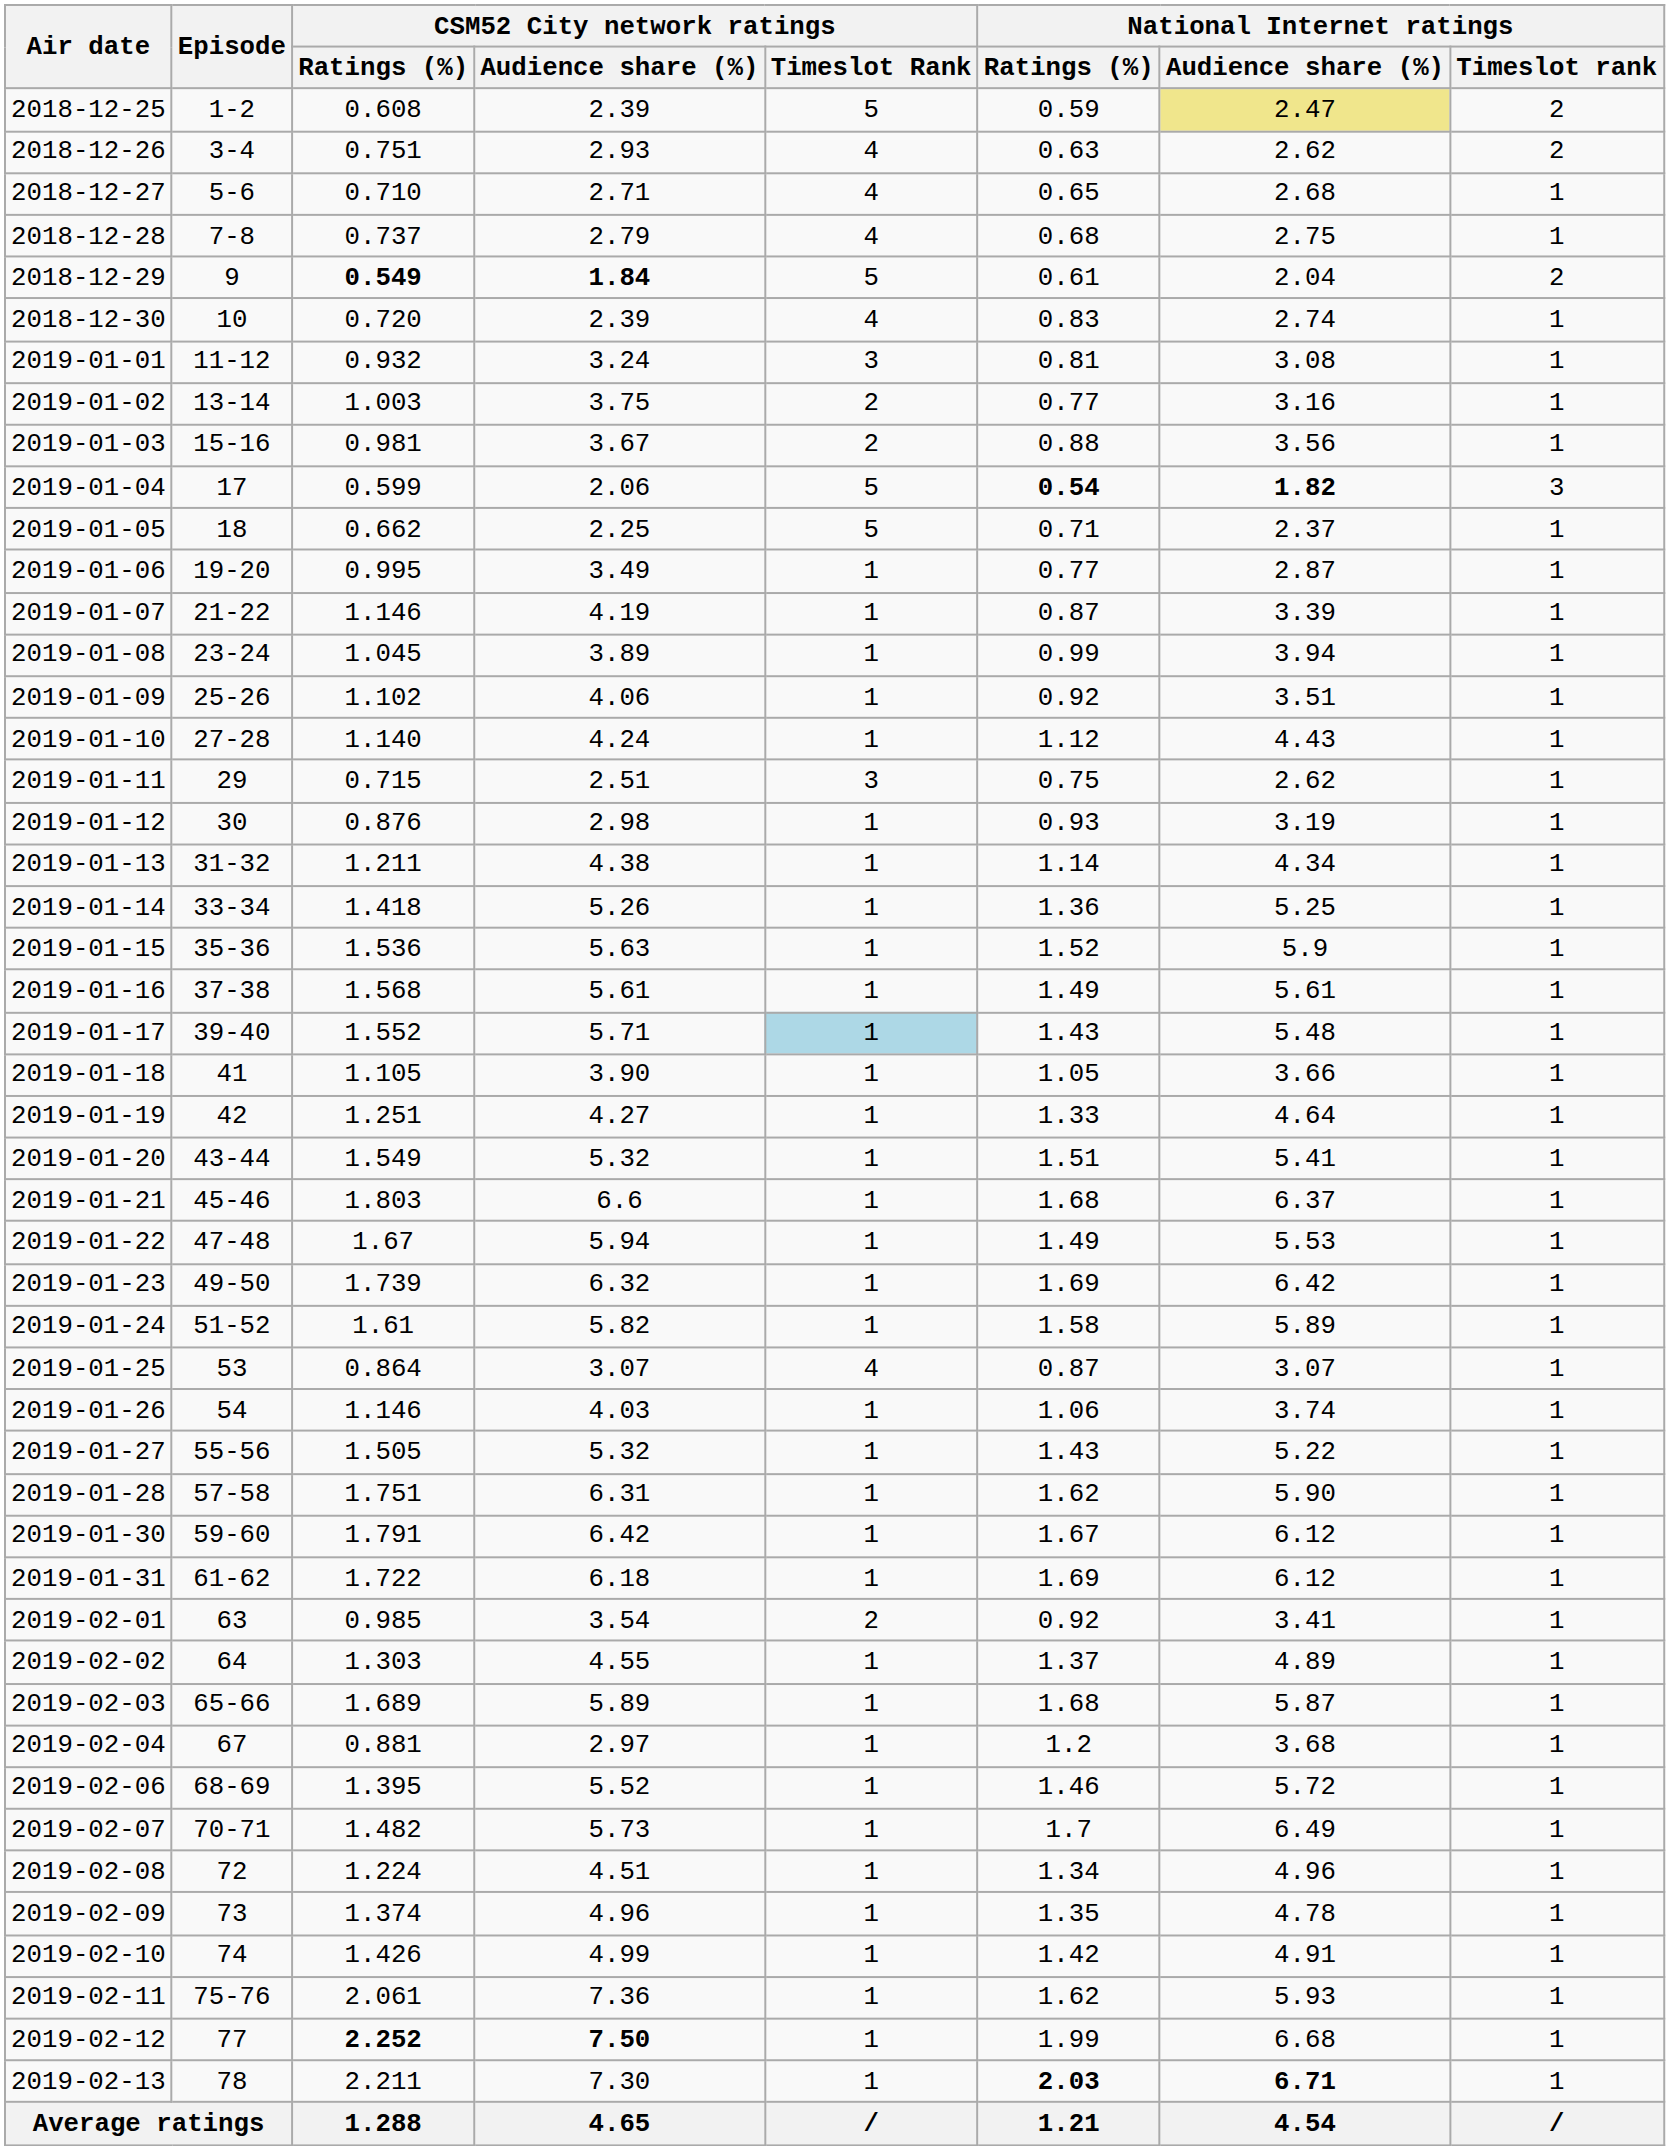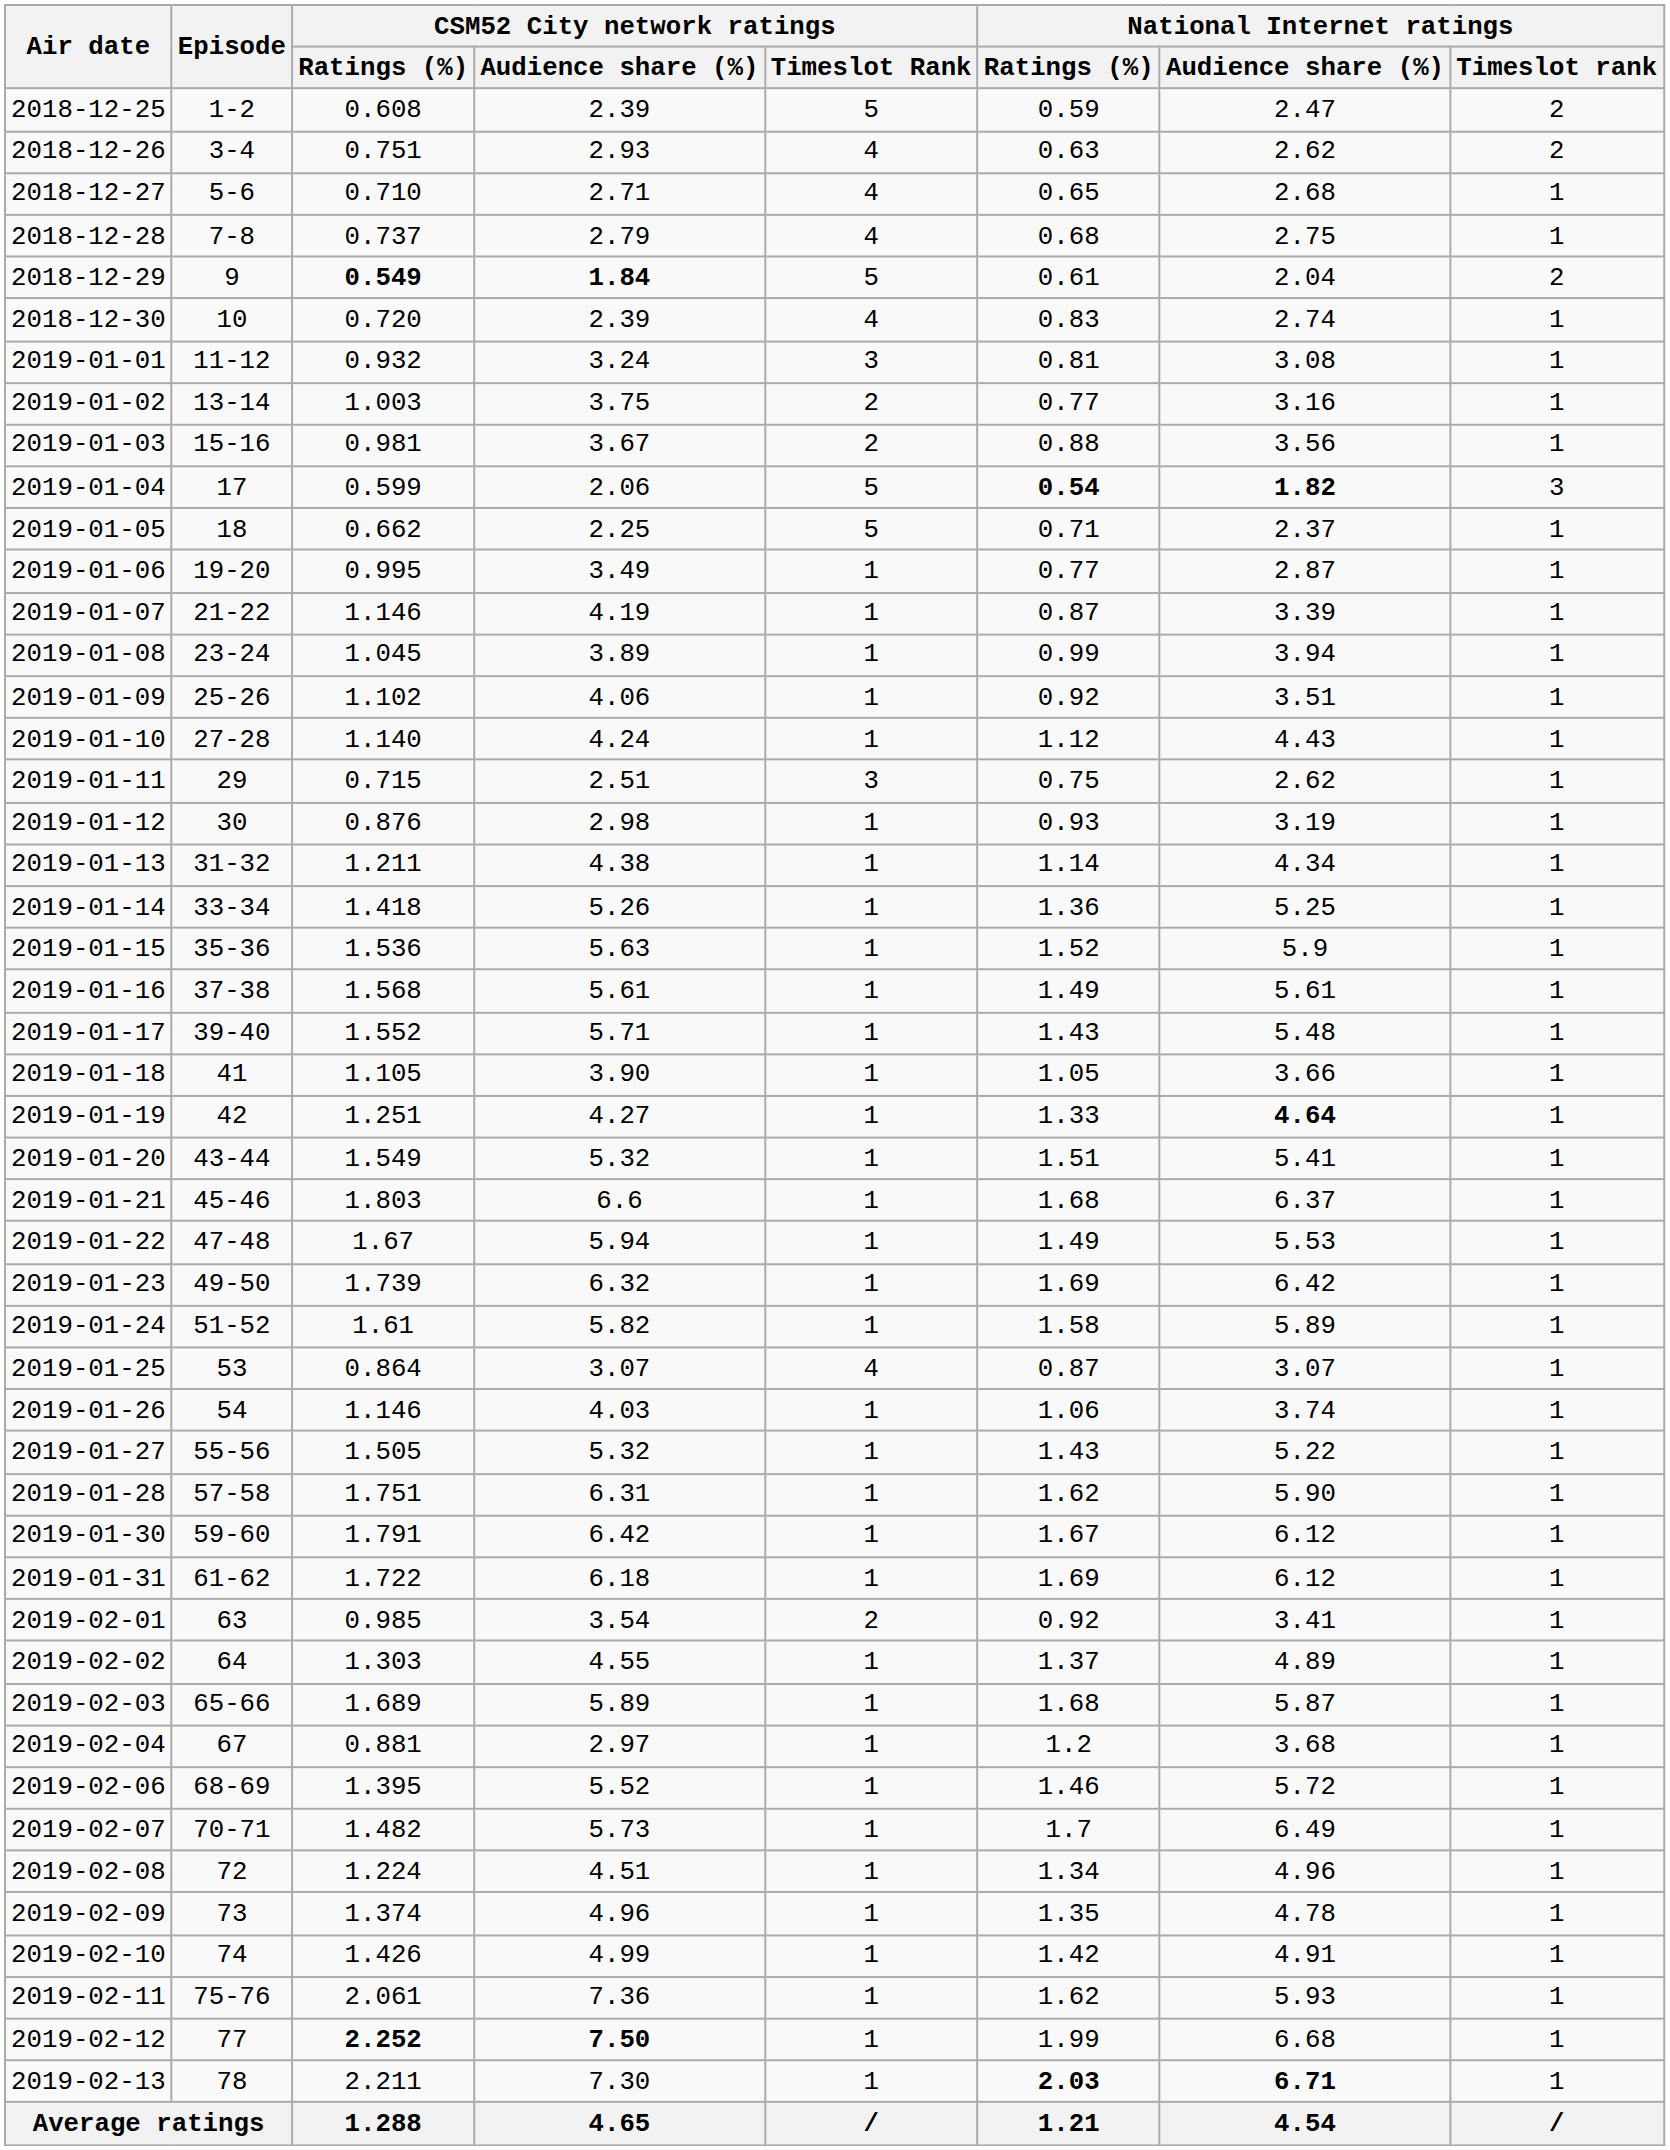(1305, 110) khaki background -> (1305, 110) no background
(871, 1033) lightblue background -> (871, 1033) no background
(1305, 1117) normal -> (1305, 1117) bold
